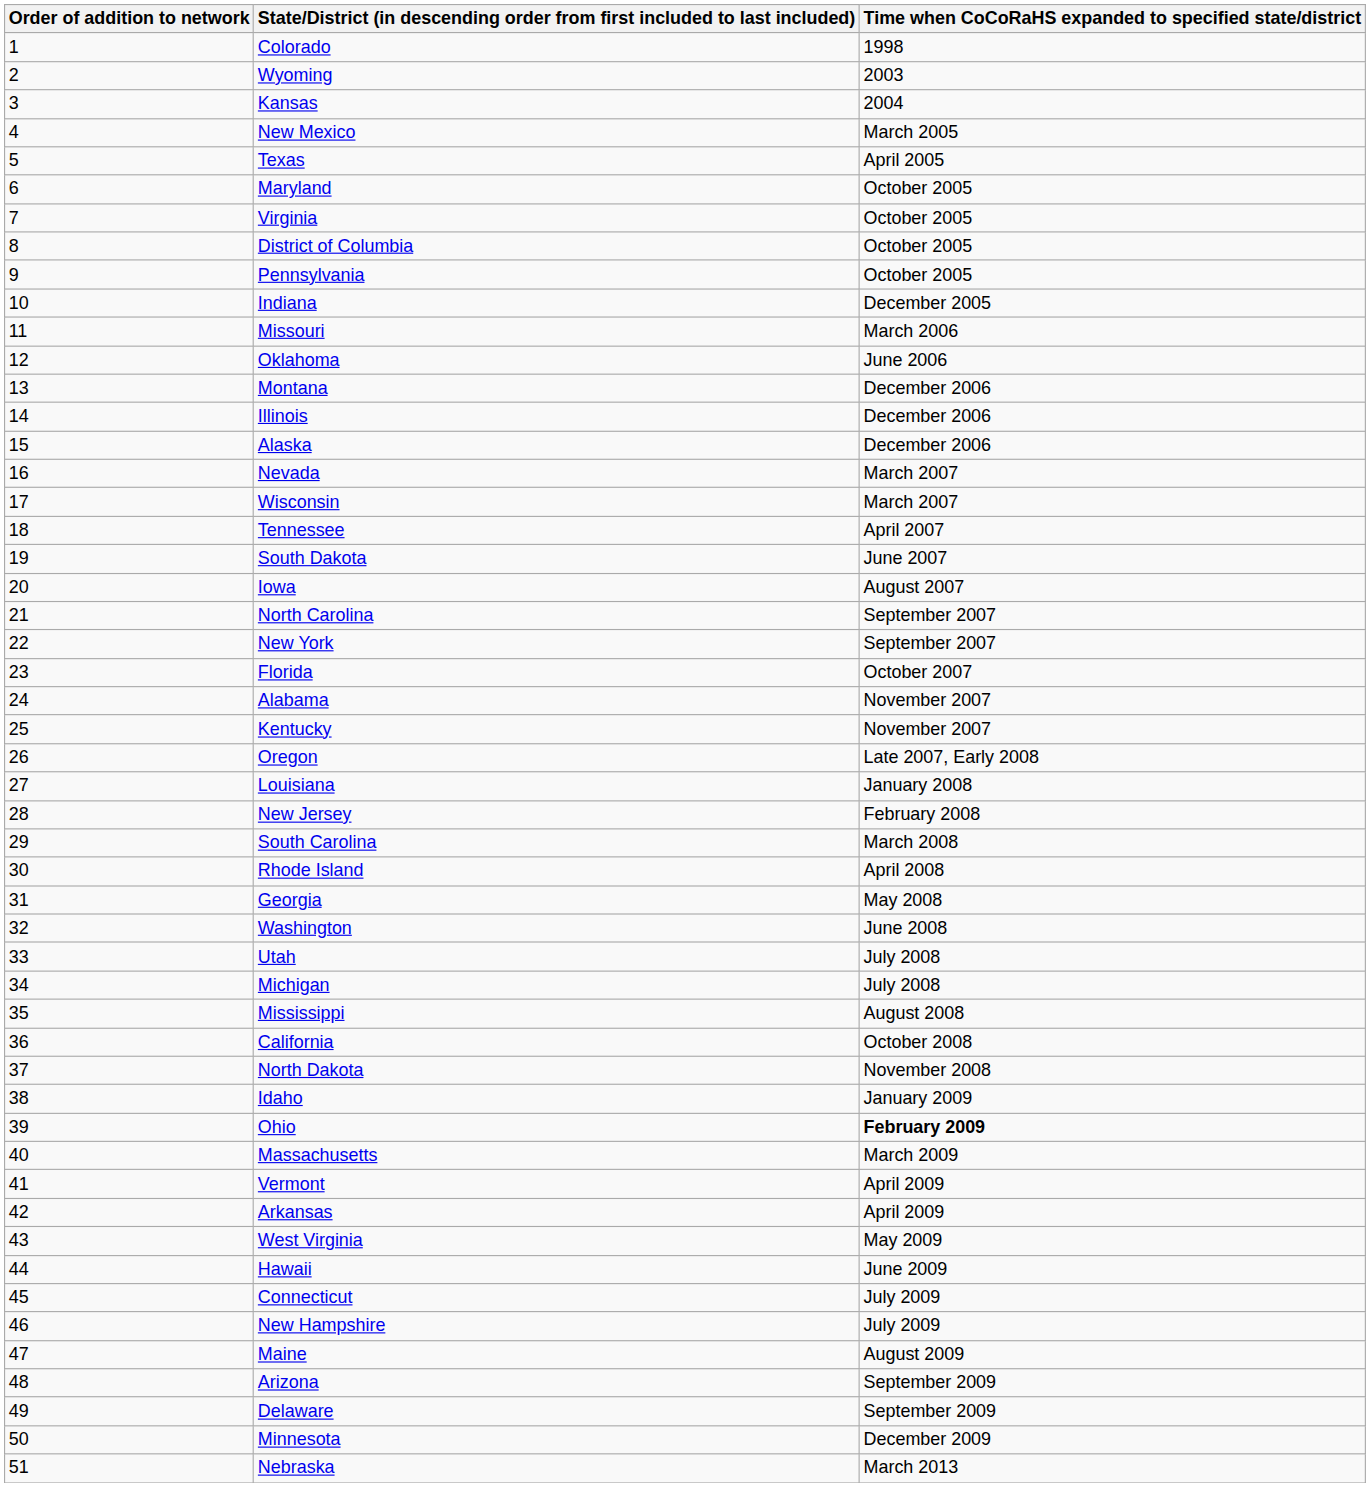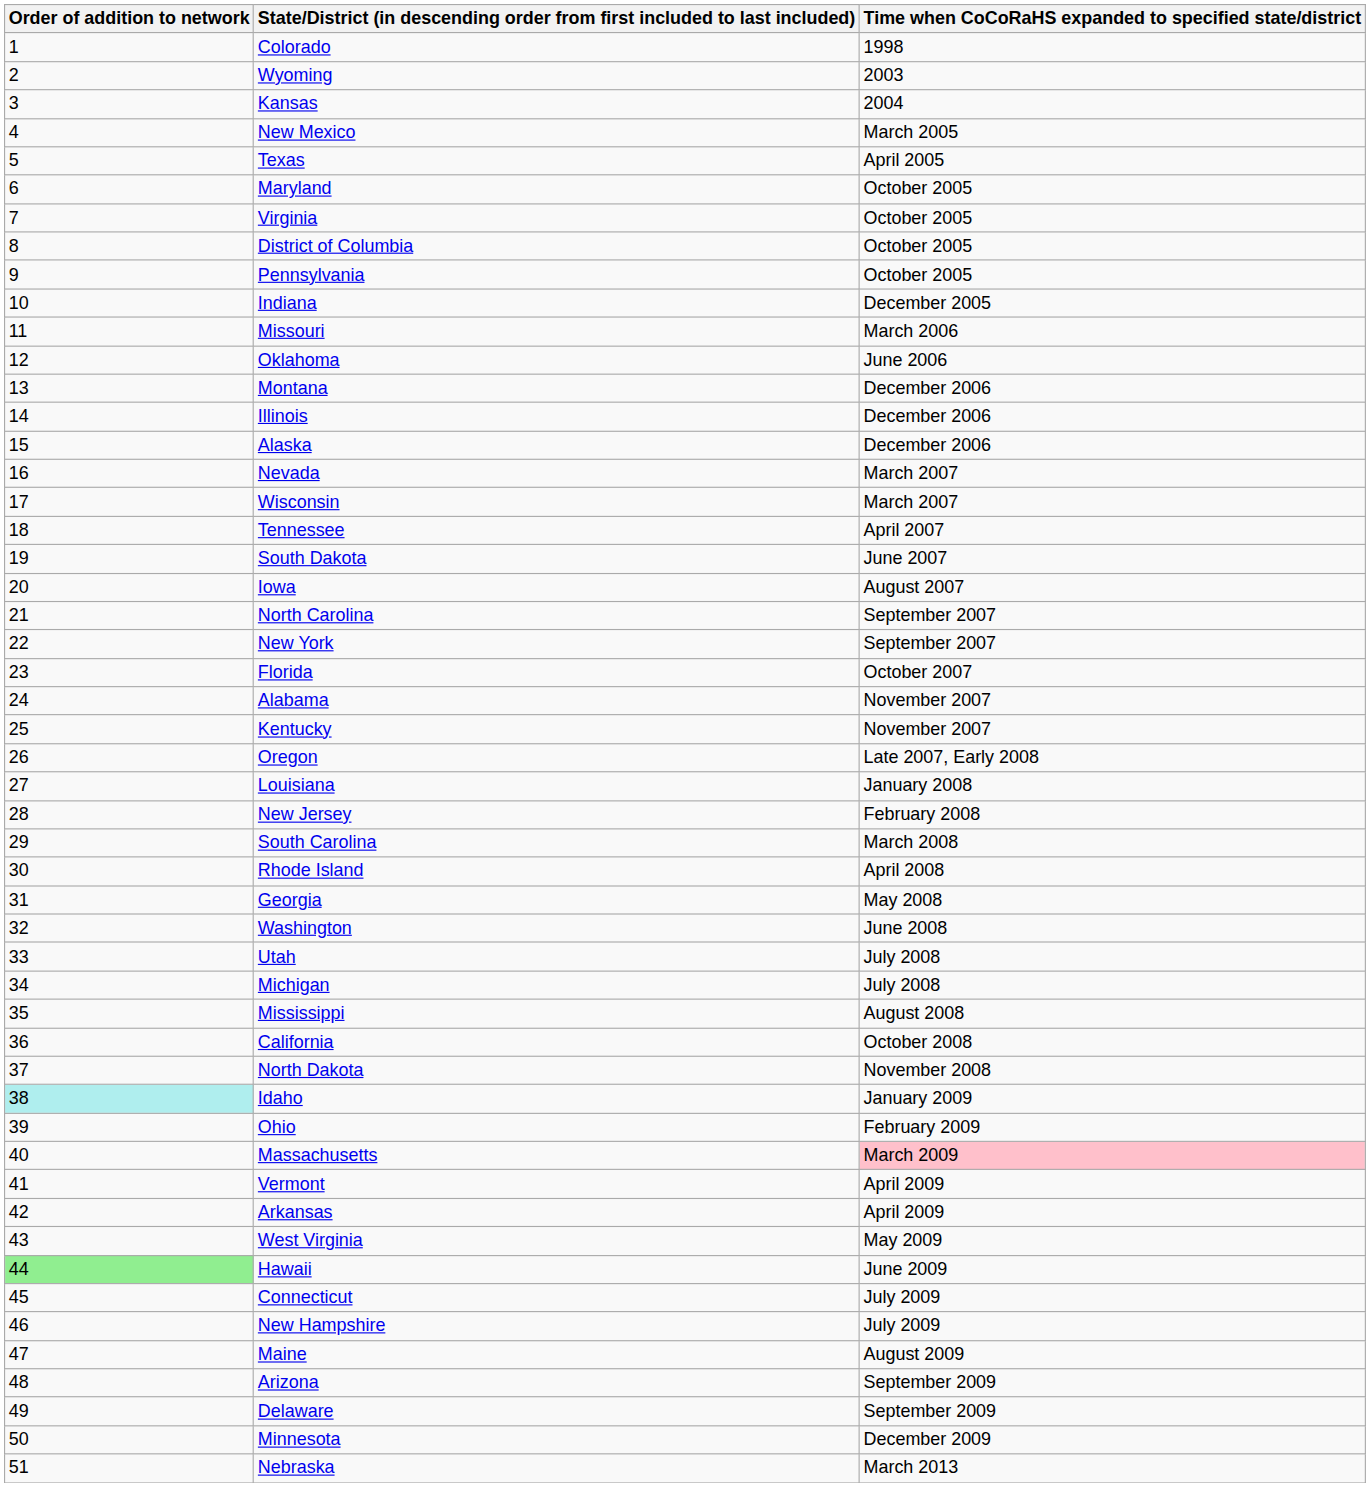(19, 1098) no background -> (19, 1098) paleturquoise background
(924, 1127) bold -> (922, 1127) normal
(911, 1155) no background -> (911, 1155) pink background
(19, 1269) no background -> (19, 1269) lightgreen background
